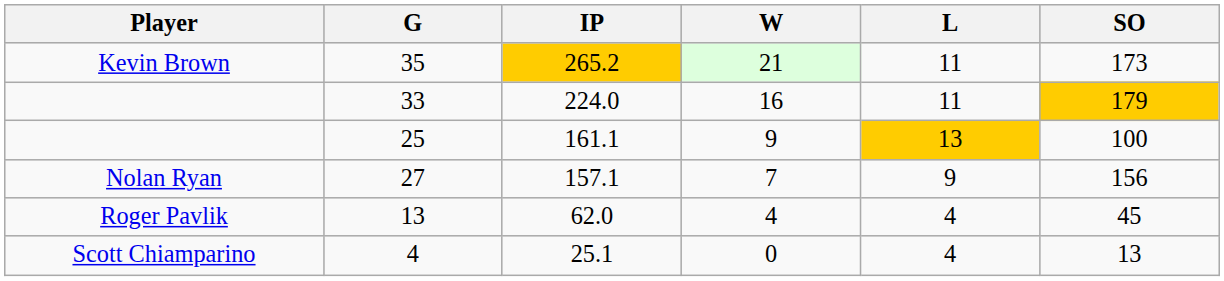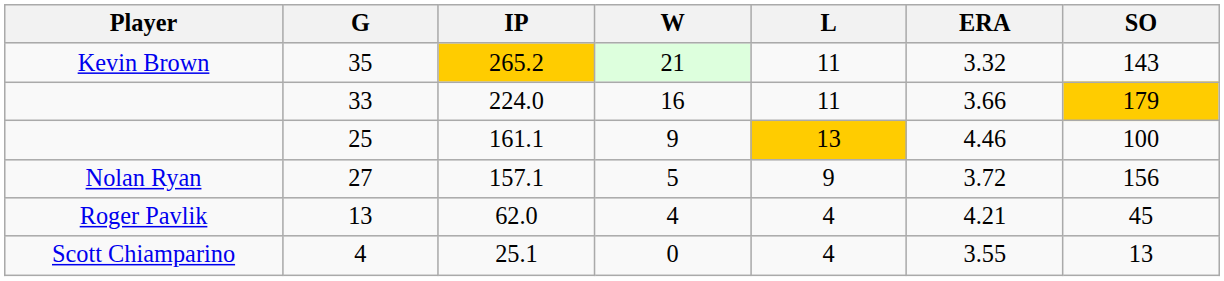+ column: (985, 23)
(1129, 62) 173 -> (1141, 62) 143
(771, 178) 7 -> (673, 178) 5
